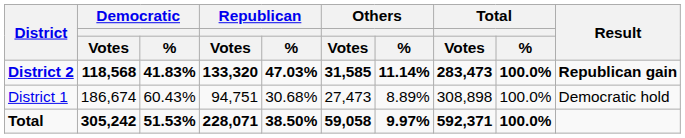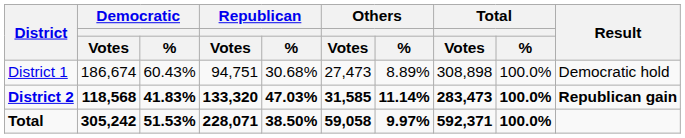rows swapped: (38, 96) <-> (41, 72)
